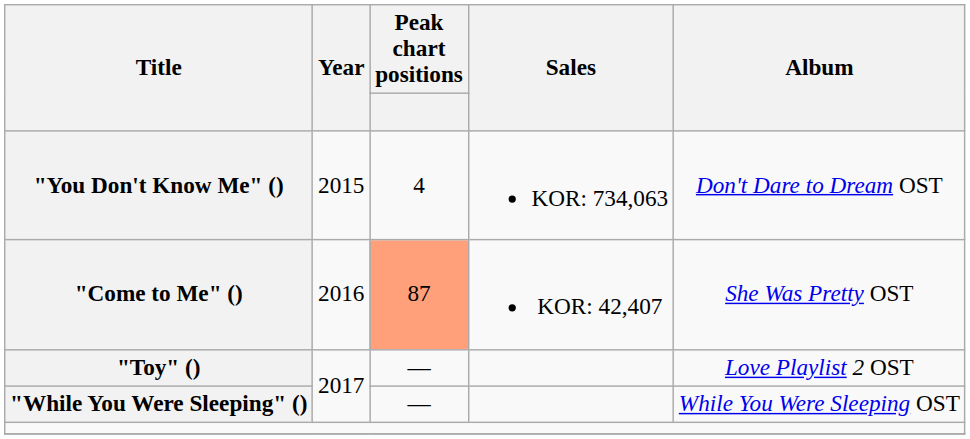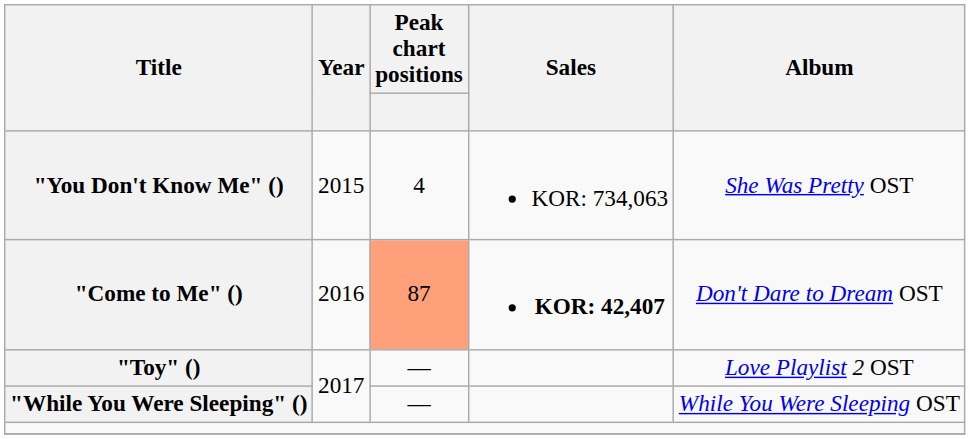(819, 184) Don't Dare to Dream OST -> (819, 184) She Was Pretty OST
(571, 308) normal -> (571, 308) bold
(819, 294) She Was Pretty OST -> (819, 294) Don't Dare to Dream OST
